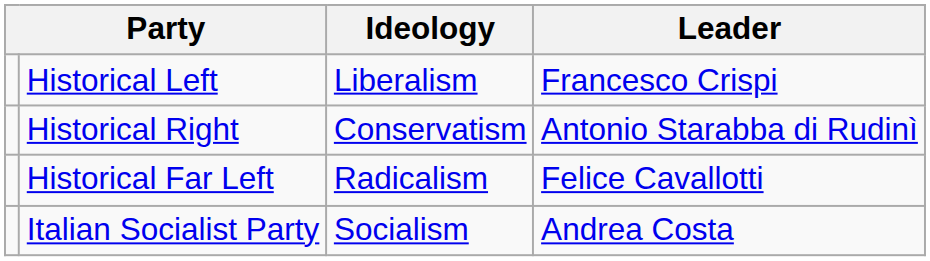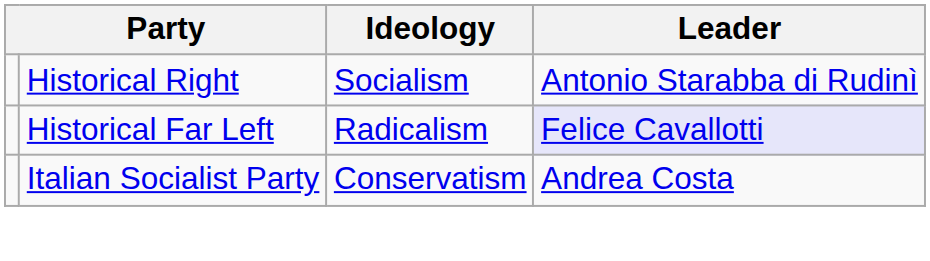- row: (122, 79)
(430, 129) Conservatism -> (401, 79) Socialism
(652, 179) no background -> (652, 129) lavender background
(401, 229) Socialism -> (430, 179) Conservatism
